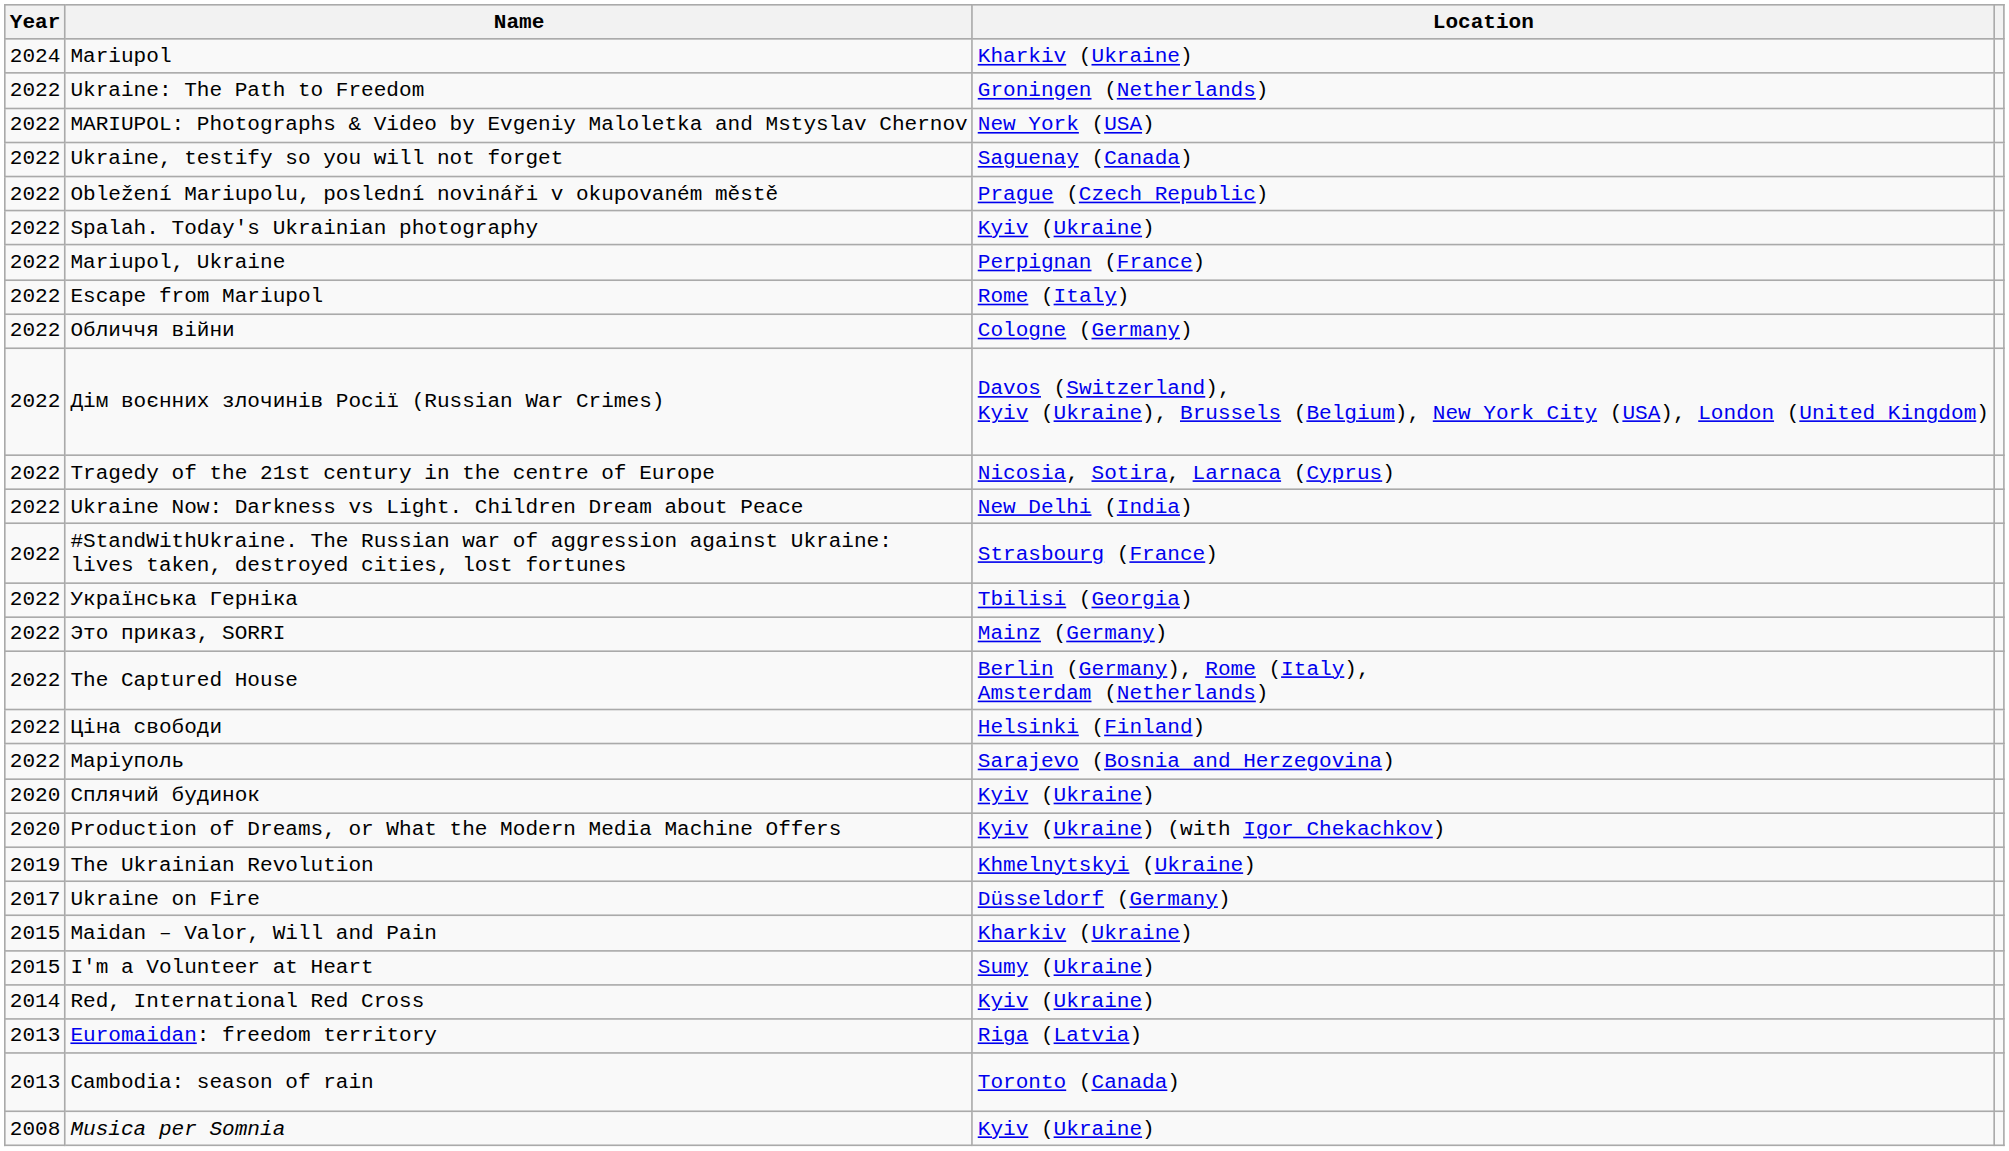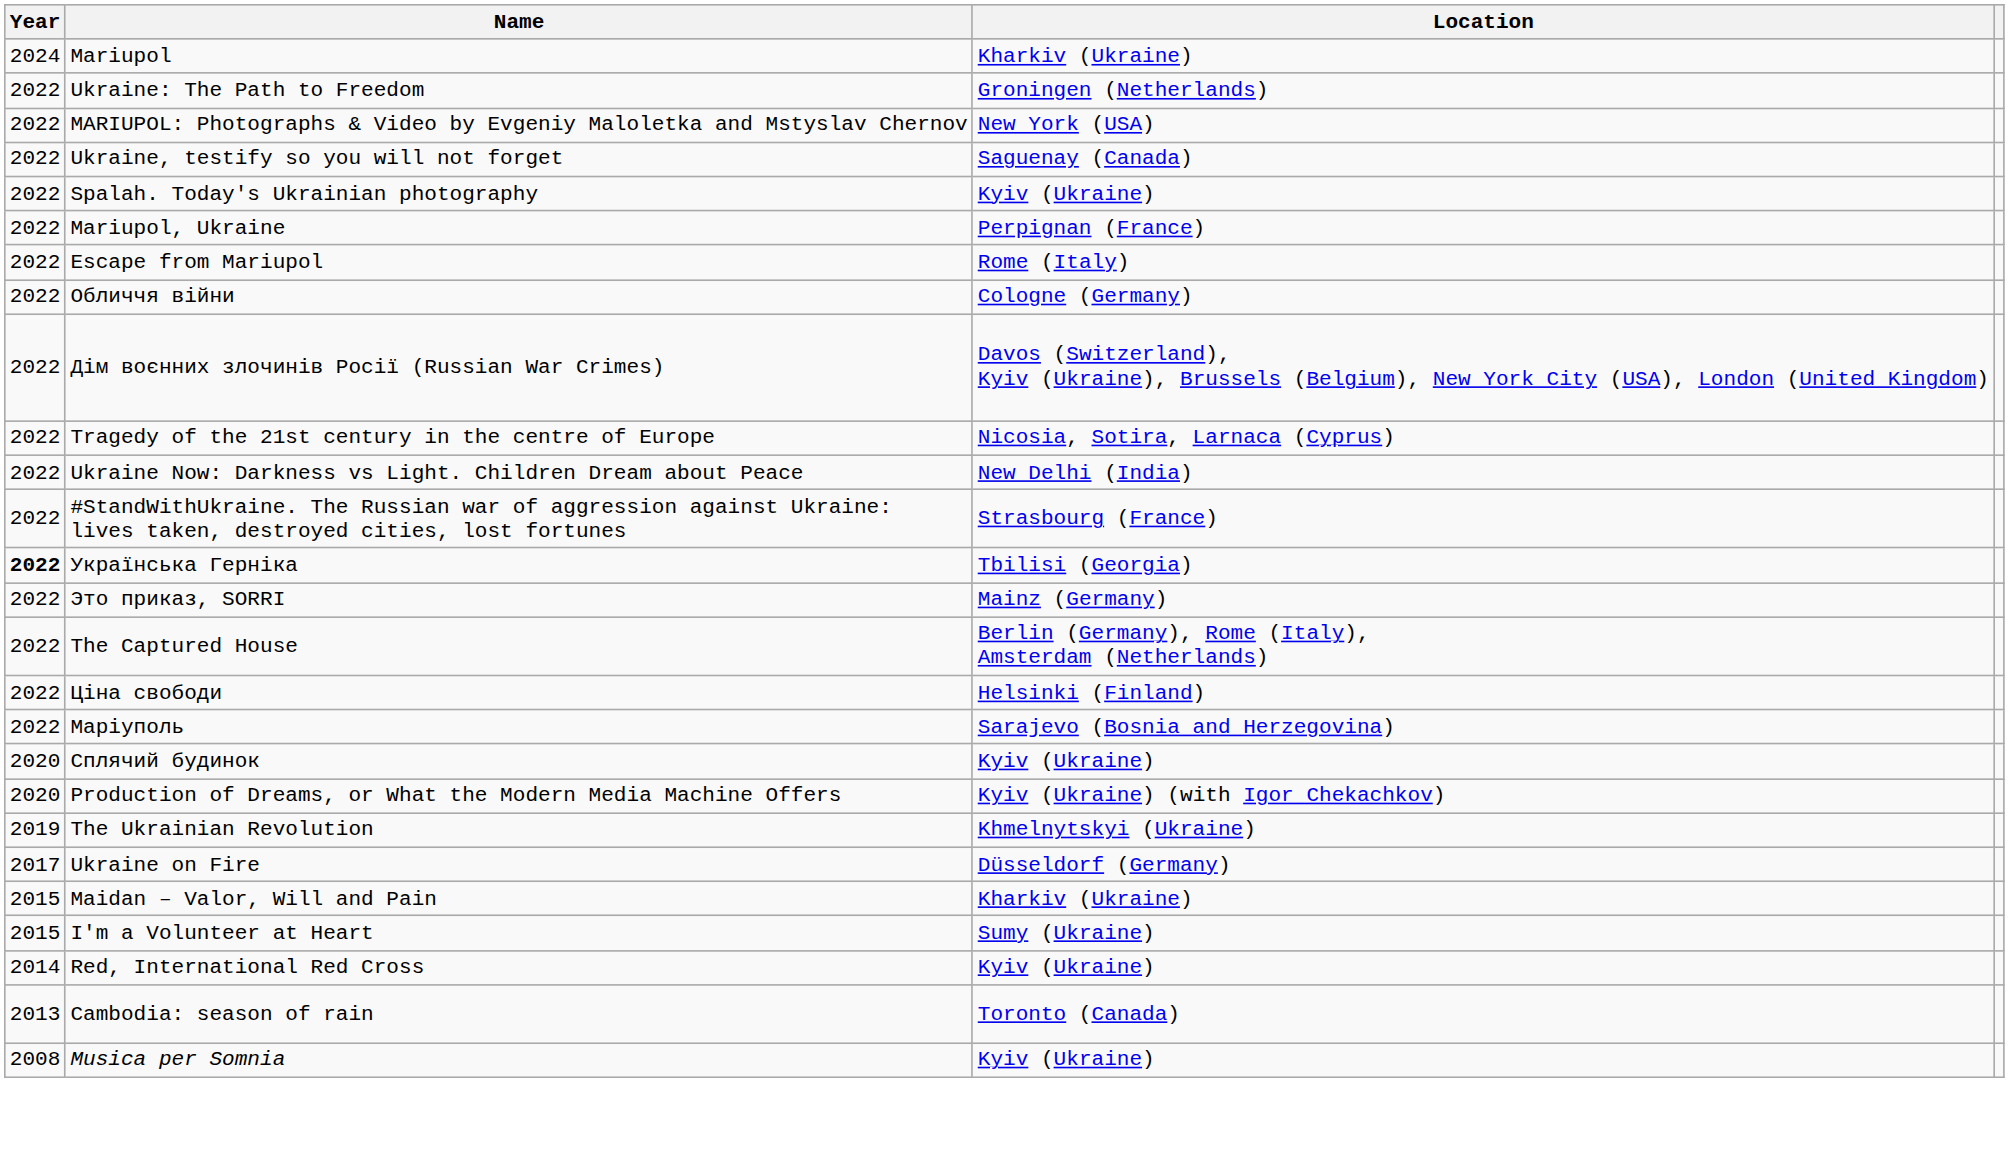- row: (424, 194)
(35, 600) normal -> (35, 565) bold
- row: (254, 1036)
